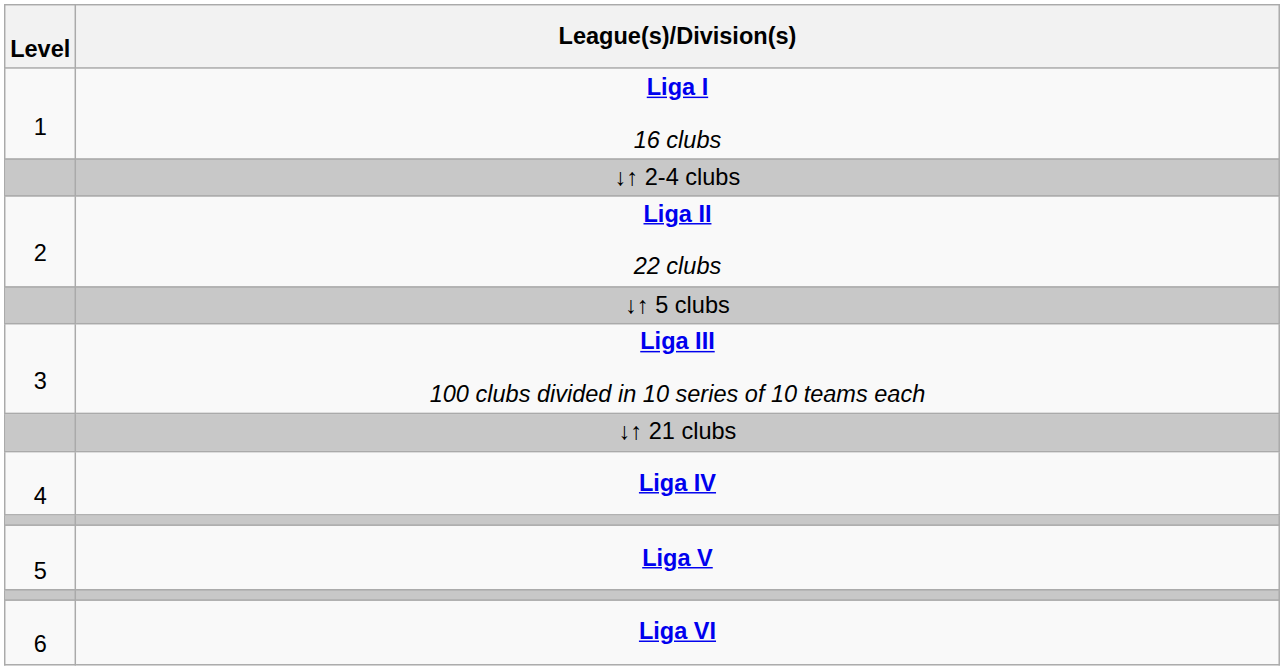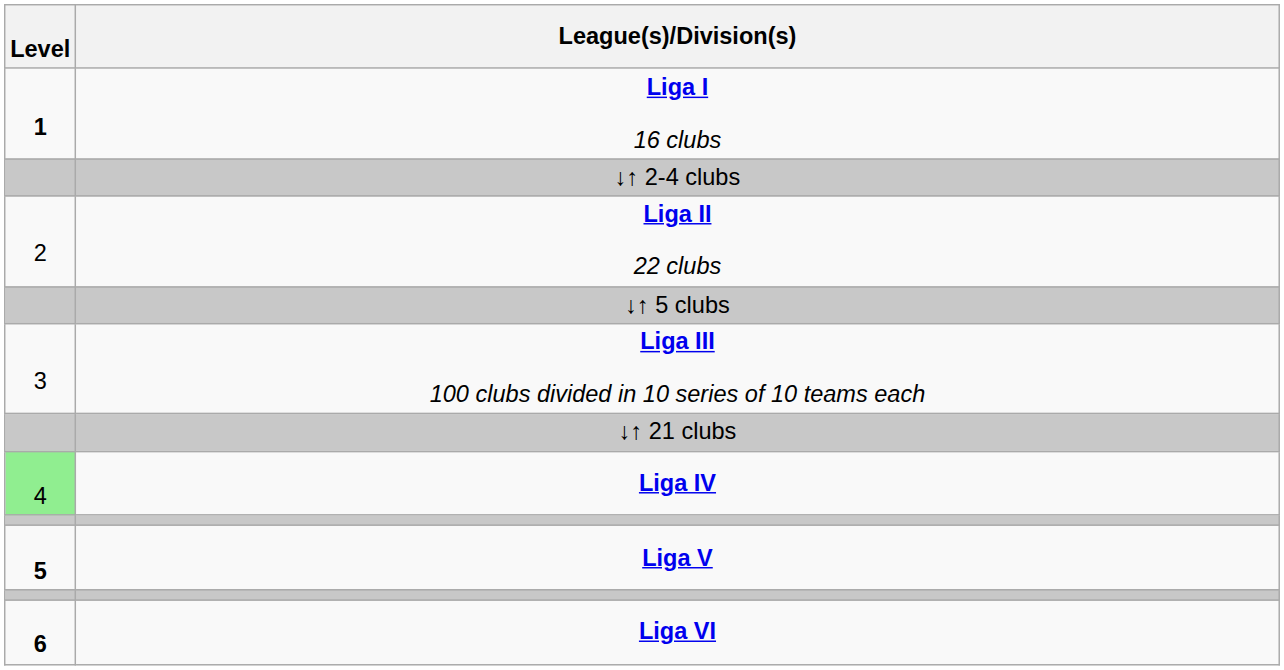(40, 126) normal -> (40, 126) bold
(40, 495) no background -> (40, 495) lightgreen background
(40, 570) normal -> (40, 570) bold
(40, 645) normal -> (40, 645) bold
